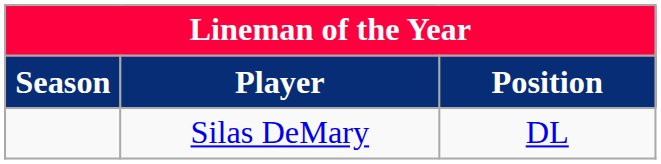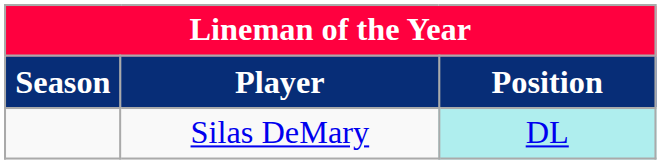(547, 132) no background -> (547, 132) paleturquoise background
